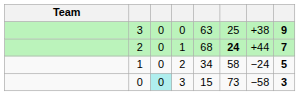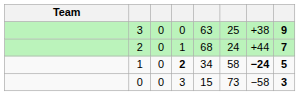(233, 47) bold -> (233, 47) normal
(182, 64) normal -> (182, 64) bold
(260, 64) normal -> (260, 64) bold
(161, 82) paleturquoise background -> (161, 82) no background
